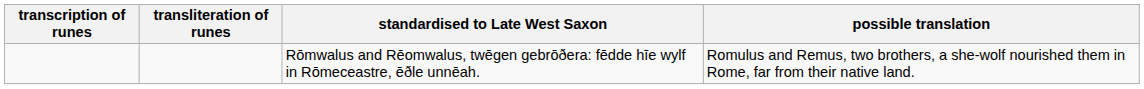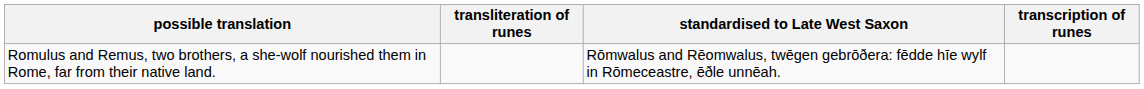columns swapped: (72, 24) <-> (921, 24)
